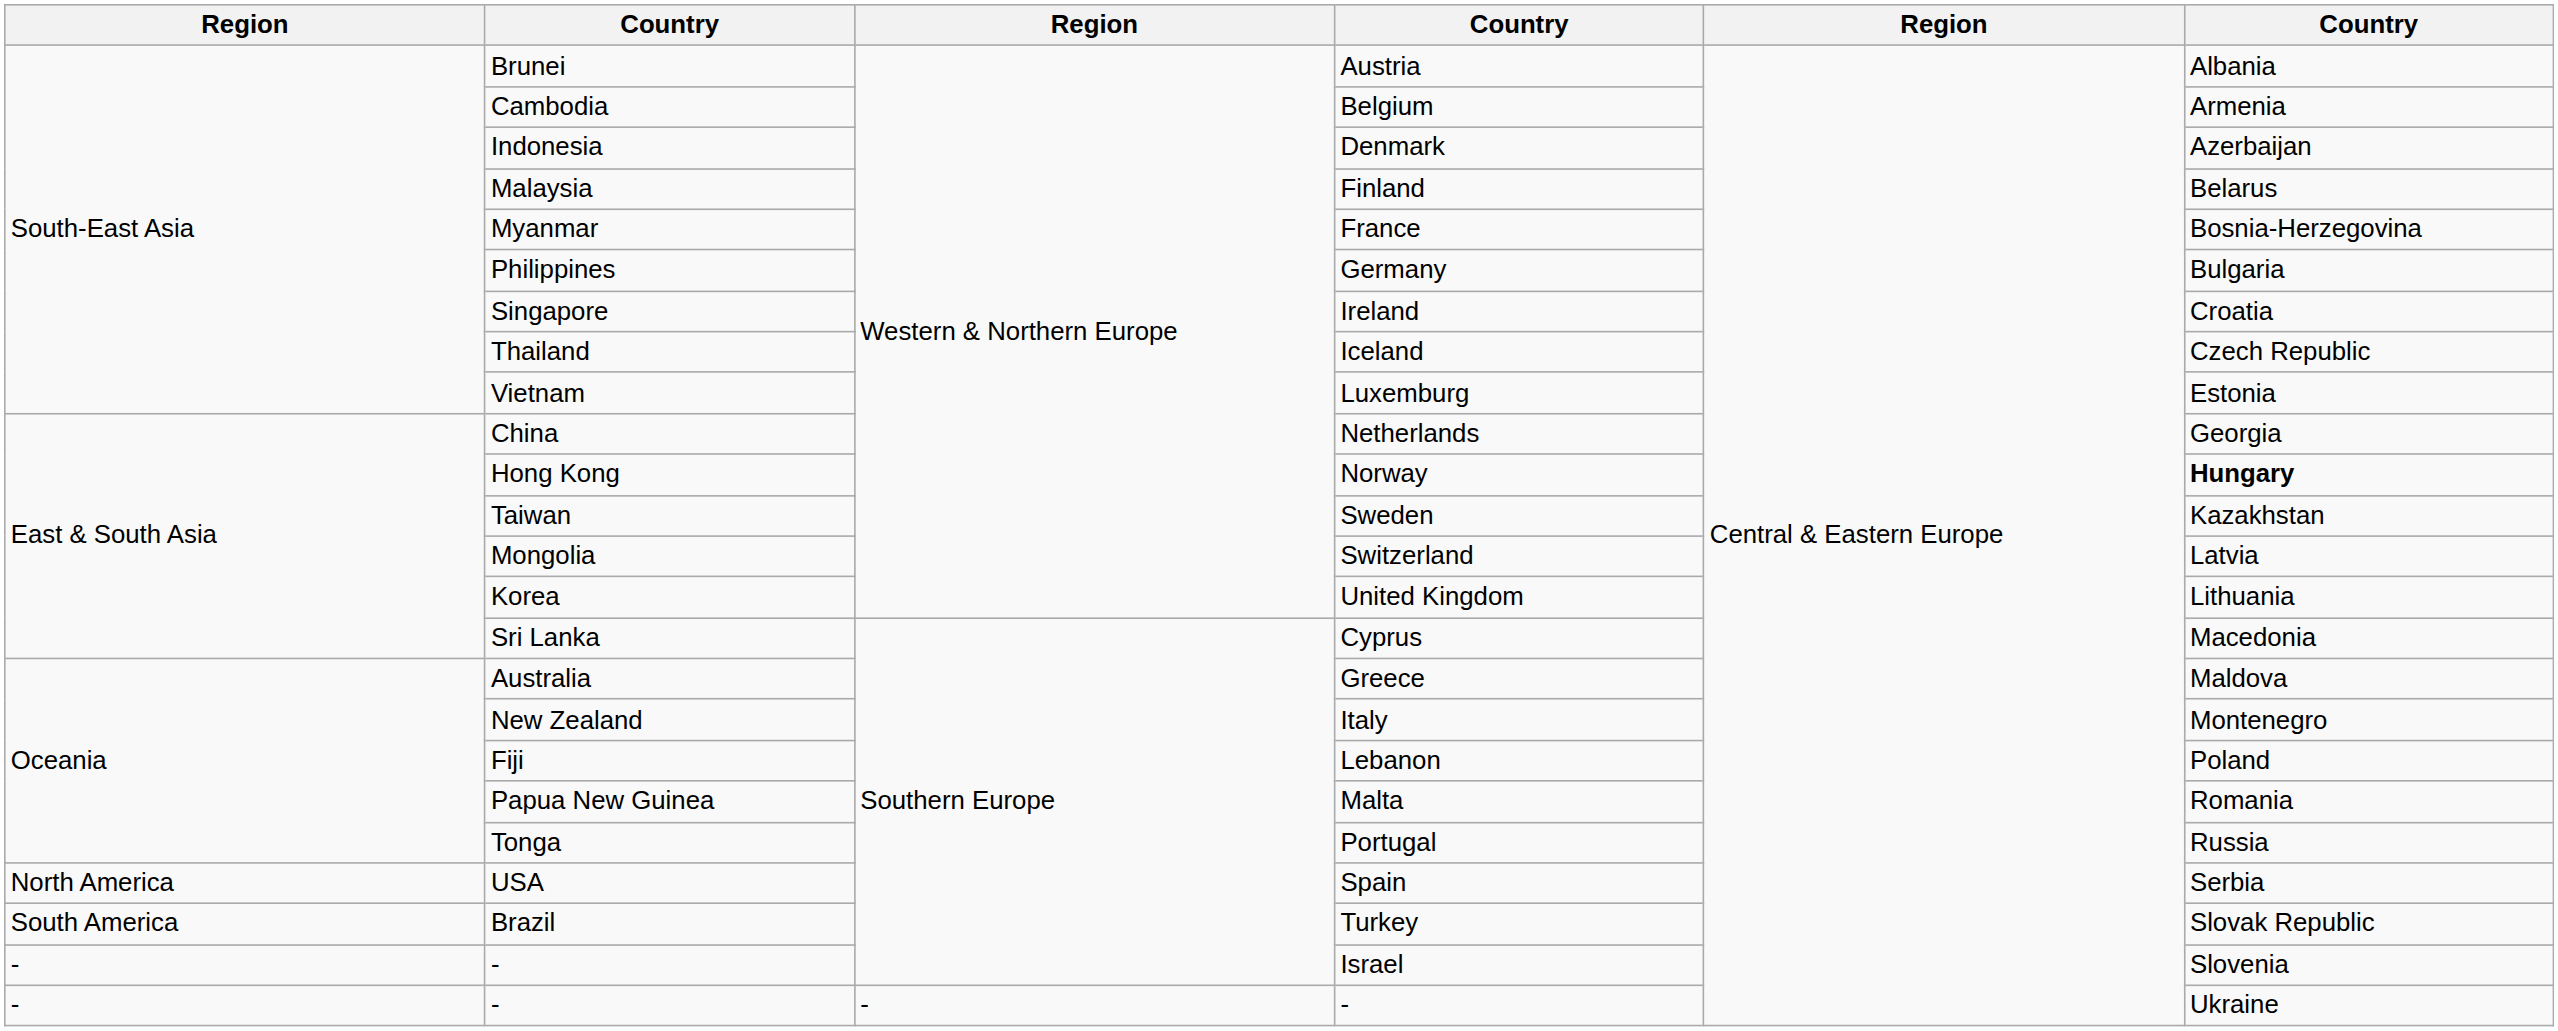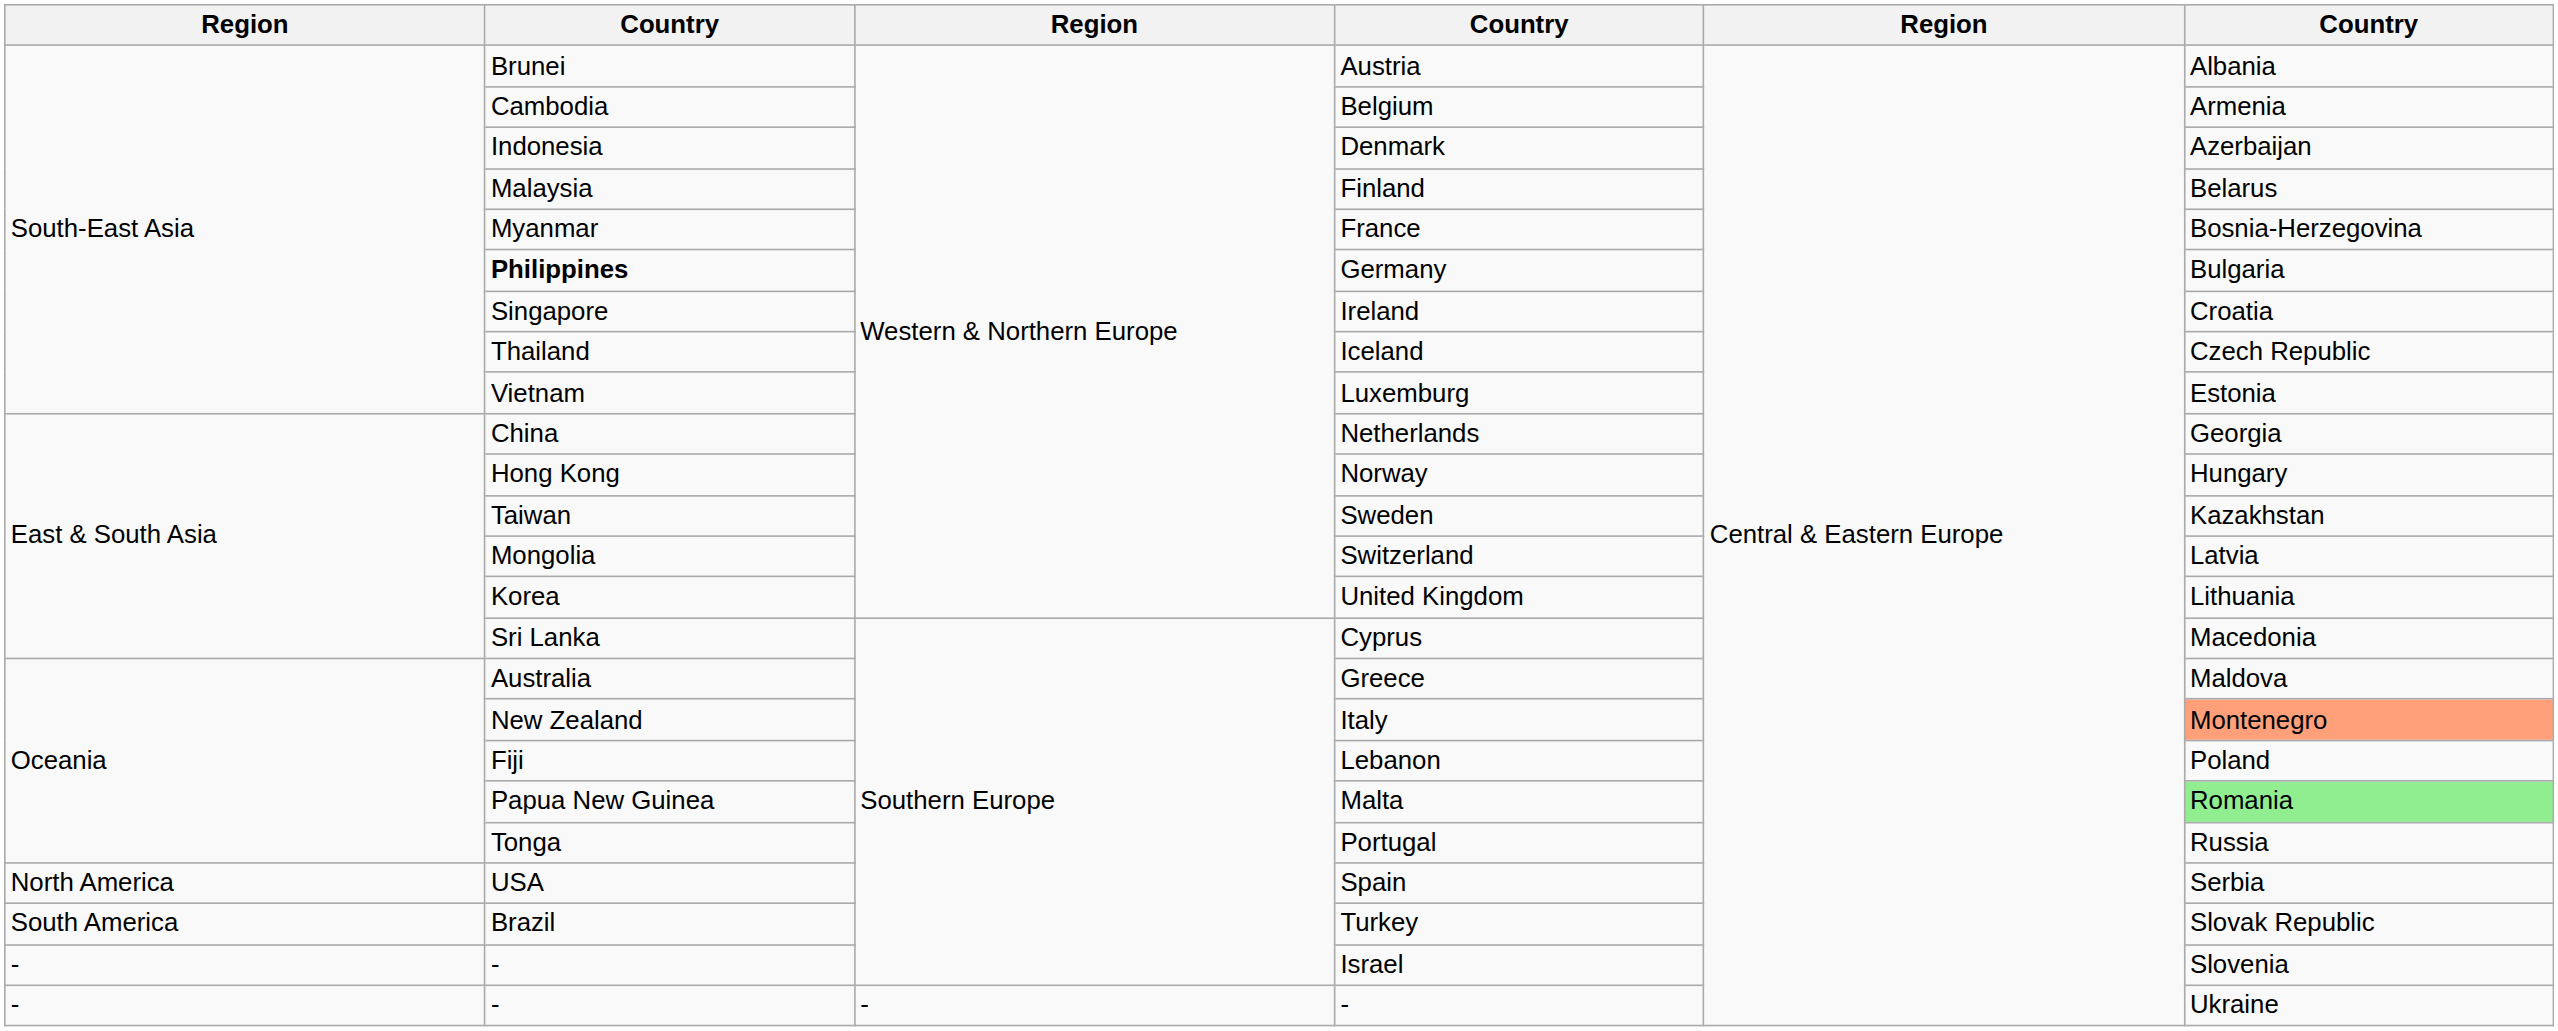(553, 270) normal -> (560, 270) bold
(2242, 474) bold -> (2239, 474) normal
(2259, 719) no background -> (2259, 719) lightsalmon background
(2241, 801) no background -> (2241, 801) lightgreen background
